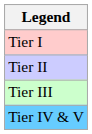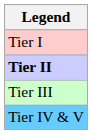(28, 66) normal -> (30, 66) bold
